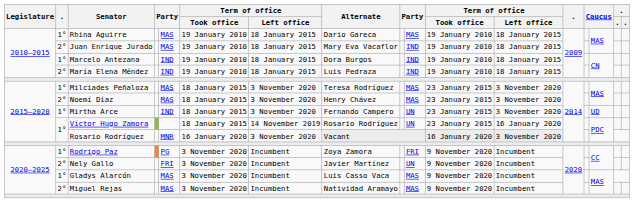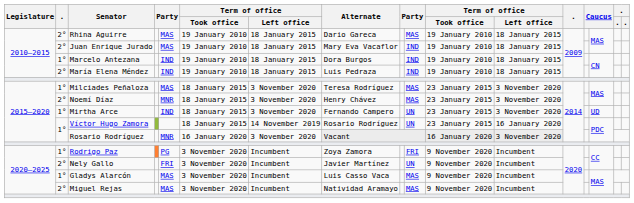(62, 34) 1° -> (62, 34) 2°
(167, 99) MAS -> (167, 99) MNR
